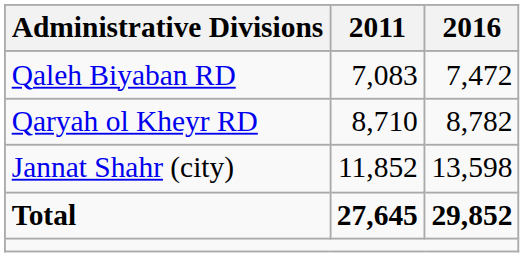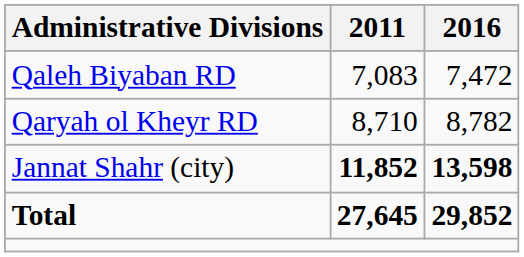(378, 167) normal -> (378, 167) bold
(472, 167) normal -> (472, 167) bold
